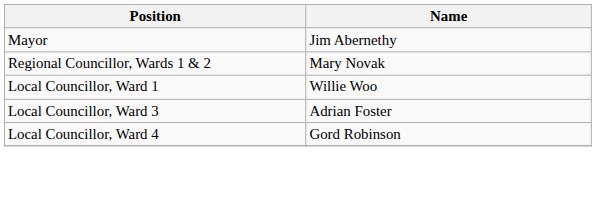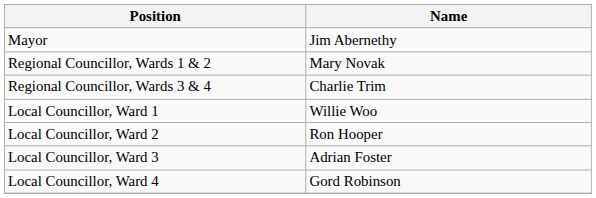+ row: (109, 87)
+ row: (83, 134)
